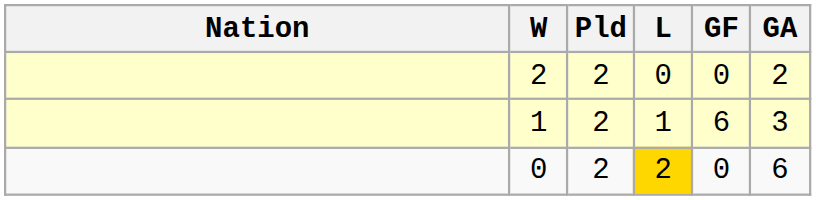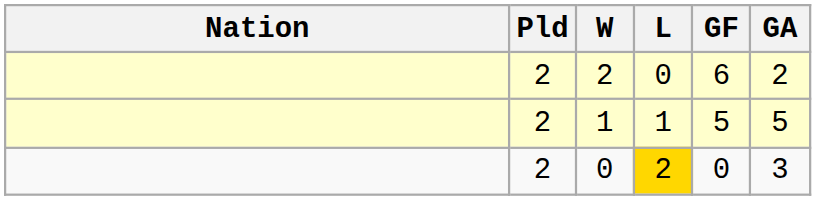columns swapped: (601, 29) <-> (539, 29)
(722, 76) 0 -> (722, 76) 6
(722, 123) 6 -> (722, 123) 5
(780, 123) 3 -> (780, 123) 5
(780, 170) 6 -> (780, 170) 3
